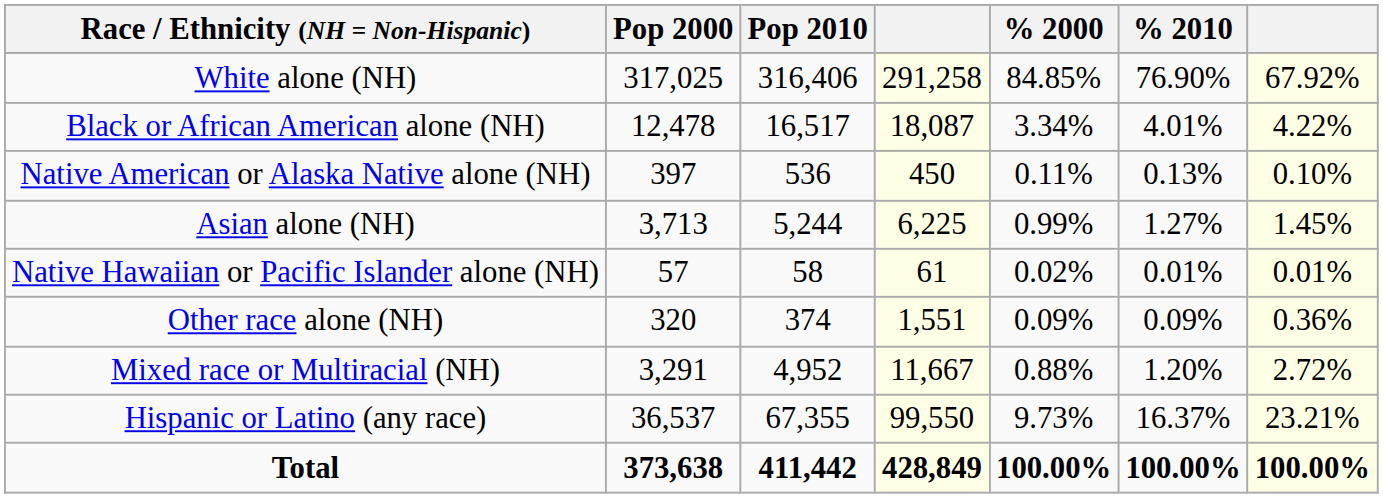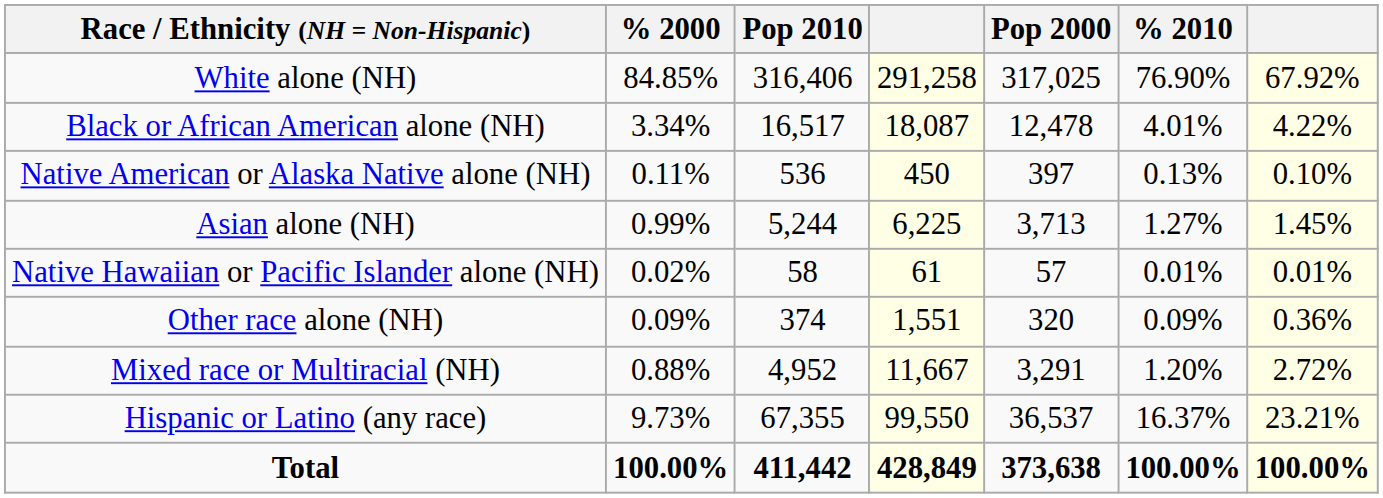columns swapped: (673, 28) <-> (1054, 28)
